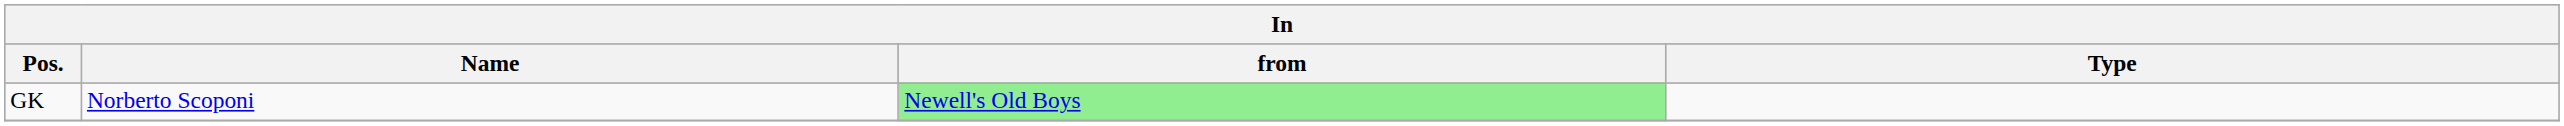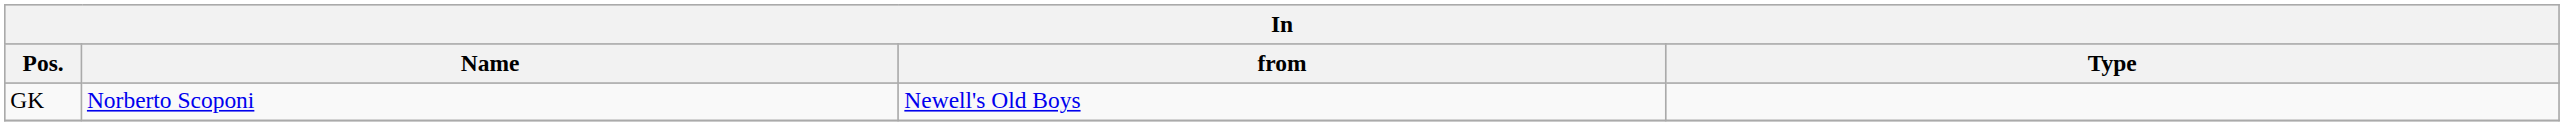(992, 101) lightgreen background -> (992, 101) no background
